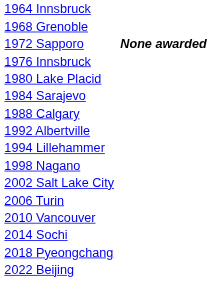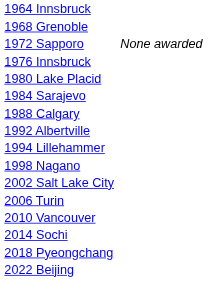(163, 44) bold -> (161, 44) normal
